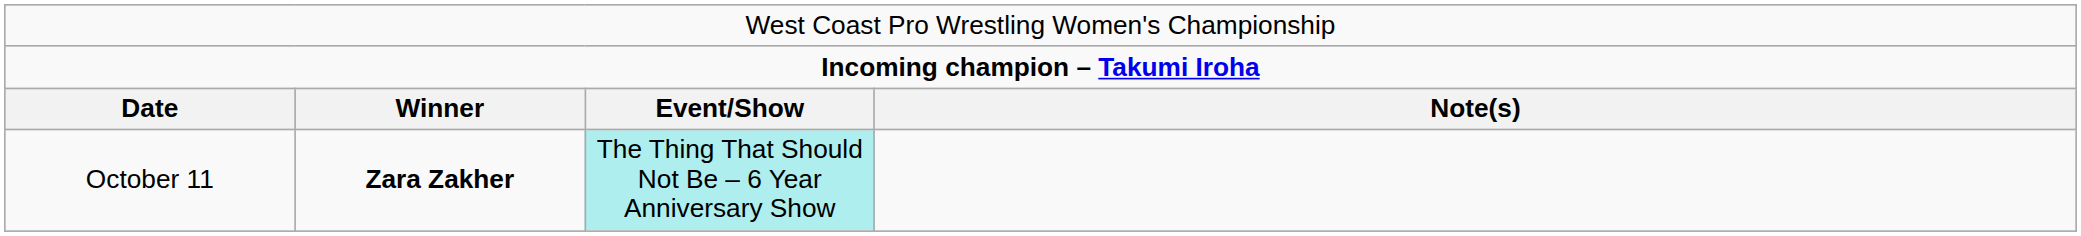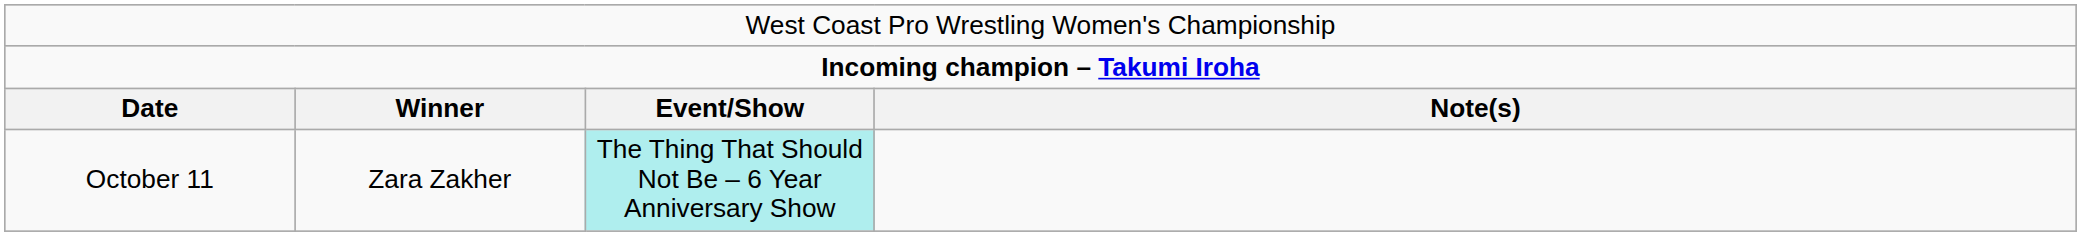(440, 179) bold -> (440, 179) normal
